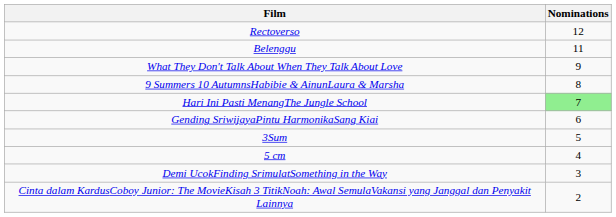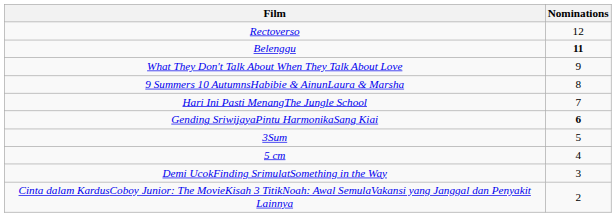(578, 48) normal -> (578, 48) bold
(578, 102) lightgreen background -> (578, 102) no background
(578, 119) normal -> (578, 119) bold
